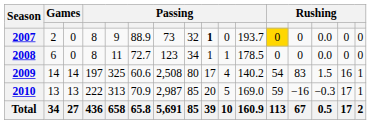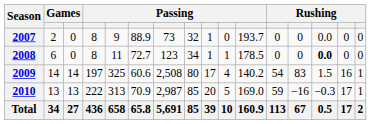(210, 37) bold -> (210, 37) normal
(277, 37) gold background -> (277, 37) no background
(325, 55) normal -> (325, 55) bold
